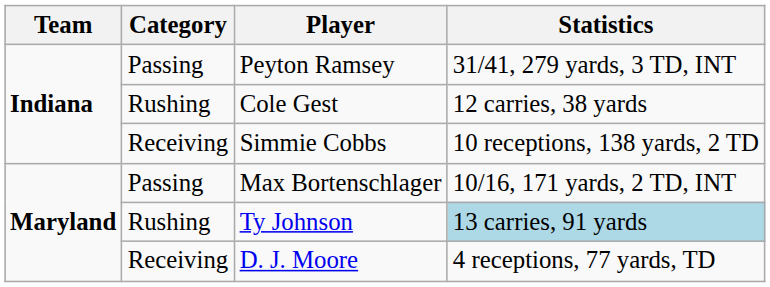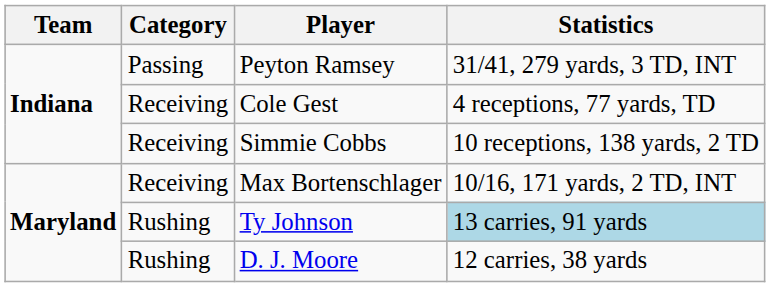(169, 103) Rushing -> (178, 103) Receiving
(550, 103) 12 carries, 38 yards -> (584, 103) 4 receptions, 77 yards, TD
(166, 182) Passing -> (178, 182) Receiving
(178, 260) Receiving -> (169, 260) Rushing
(584, 260) 4 receptions, 77 yards, TD -> (550, 260) 12 carries, 38 yards
